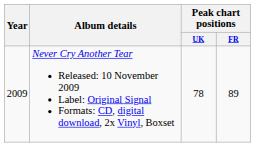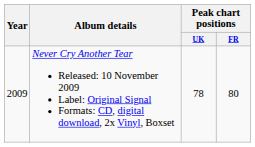(233, 94) 89 -> (233, 94) 80
